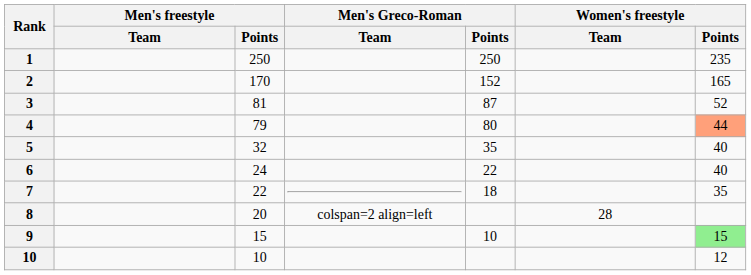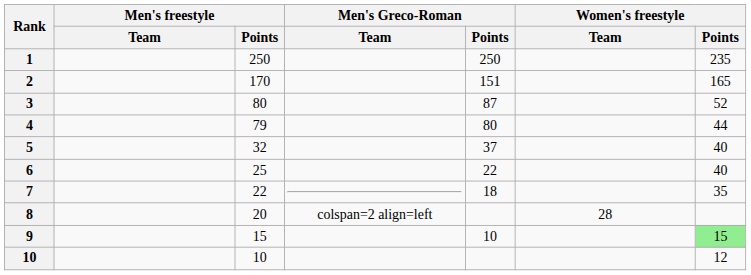(490, 81) 152 -> (490, 81) 151
(260, 103) 81 -> (260, 103) 80
(720, 125) lightsalmon background -> (720, 125) no background
(490, 147) 35 -> (490, 147) 37
(260, 170) 24 -> (260, 170) 25
